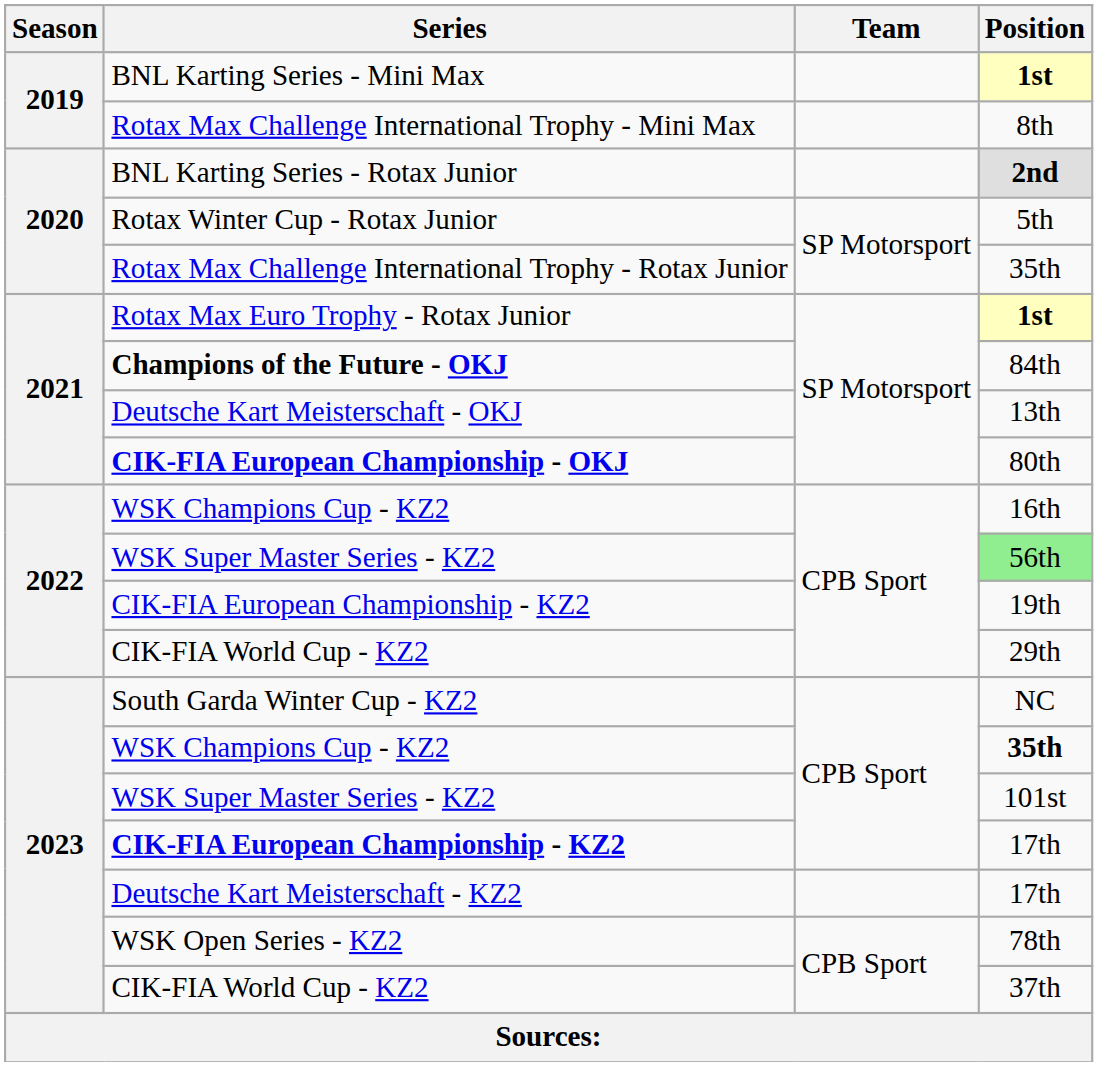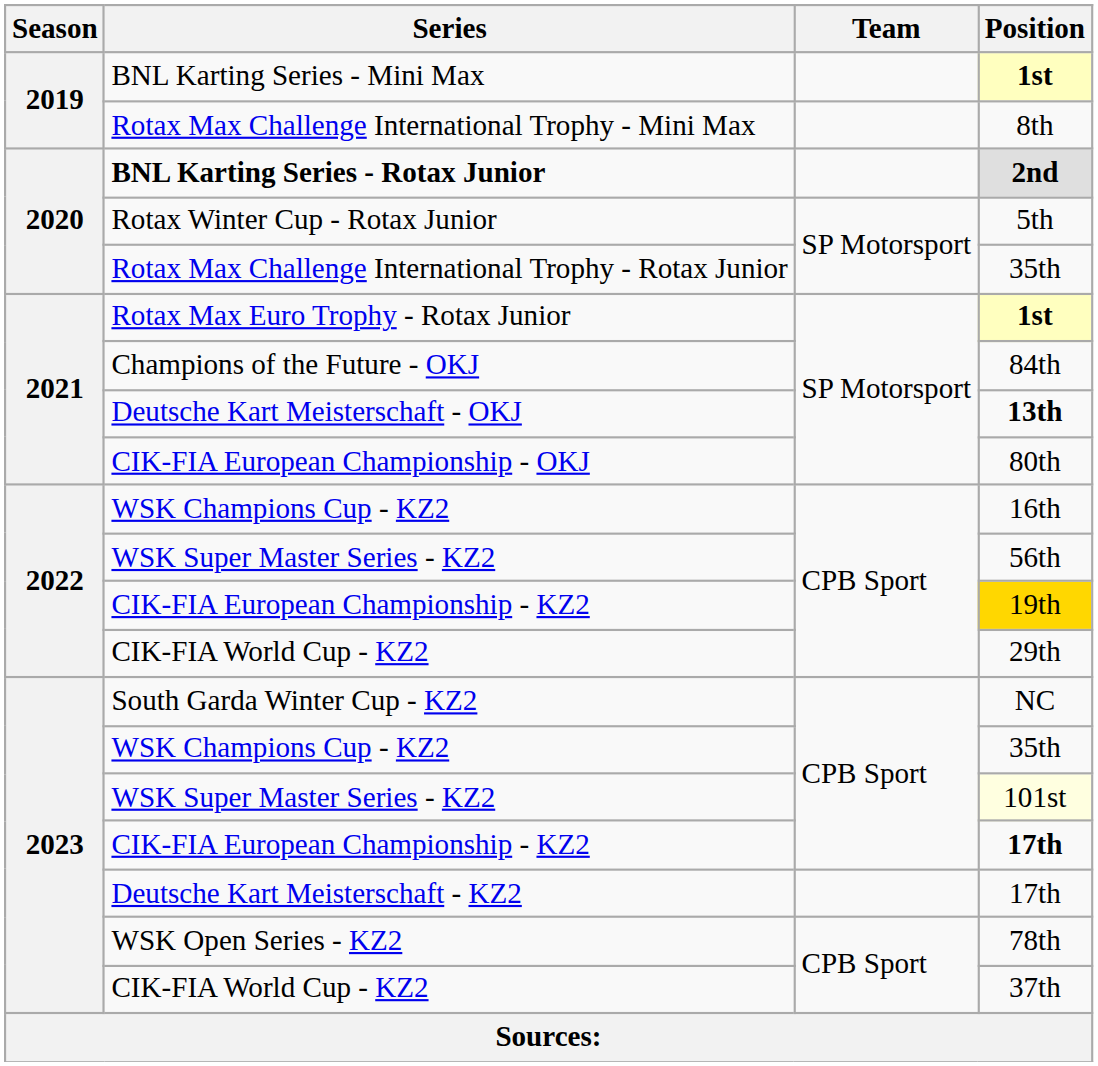(314, 172) normal -> (328, 172) bold
(310, 364) bold -> (295, 364) normal
(1035, 412) normal -> (1035, 412) bold
(370, 460) bold -> (351, 460) normal
(1035, 556) lightgreen background -> (1035, 556) no background
(1035, 604) no background -> (1035, 604) gold background
(1035, 748) bold -> (1035, 748) normal
(1035, 796) no background -> (1035, 796) lightyellow background
(368, 844) bold -> (351, 844) normal
(1035, 844) normal -> (1035, 844) bold
